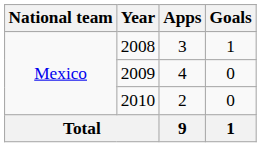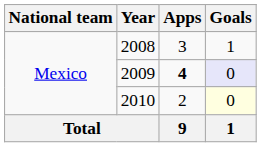(182, 73) normal -> (182, 73) bold
(231, 73) no background -> (231, 73) lavender background
(231, 100) no background -> (231, 100) lightyellow background
